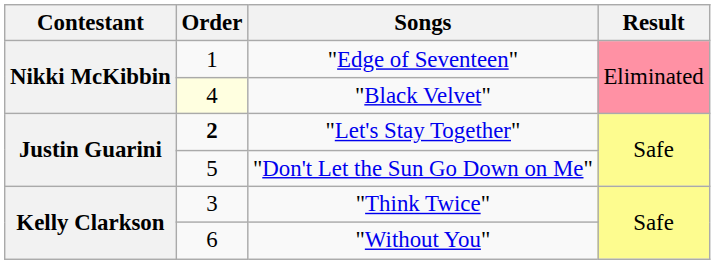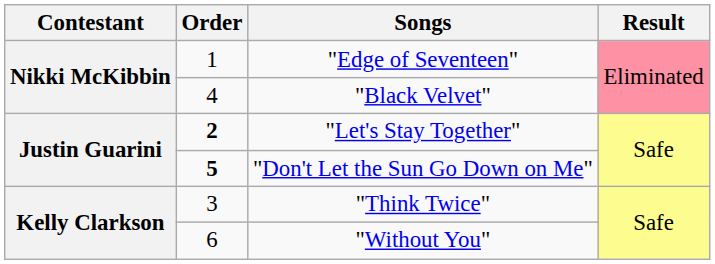(212, 95) lightyellow background -> (212, 95) no background
(212, 167) normal -> (212, 167) bold
